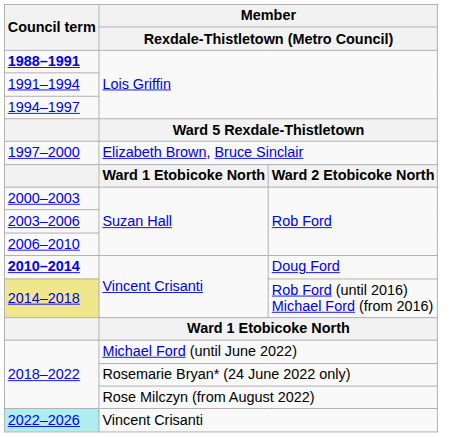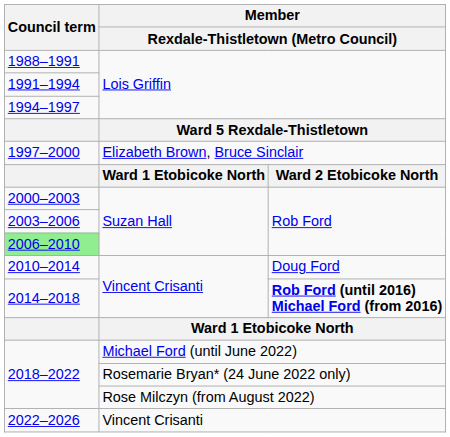(44, 61) bold -> (44, 61) normal
(44, 244) no background -> (44, 244) lightgreen background
(44, 267) bold -> (44, 267) normal
(44, 298) khaki background -> (44, 298) no background
(353, 298) normal -> (357, 298) bold
(44, 420) paleturquoise background -> (44, 420) no background
